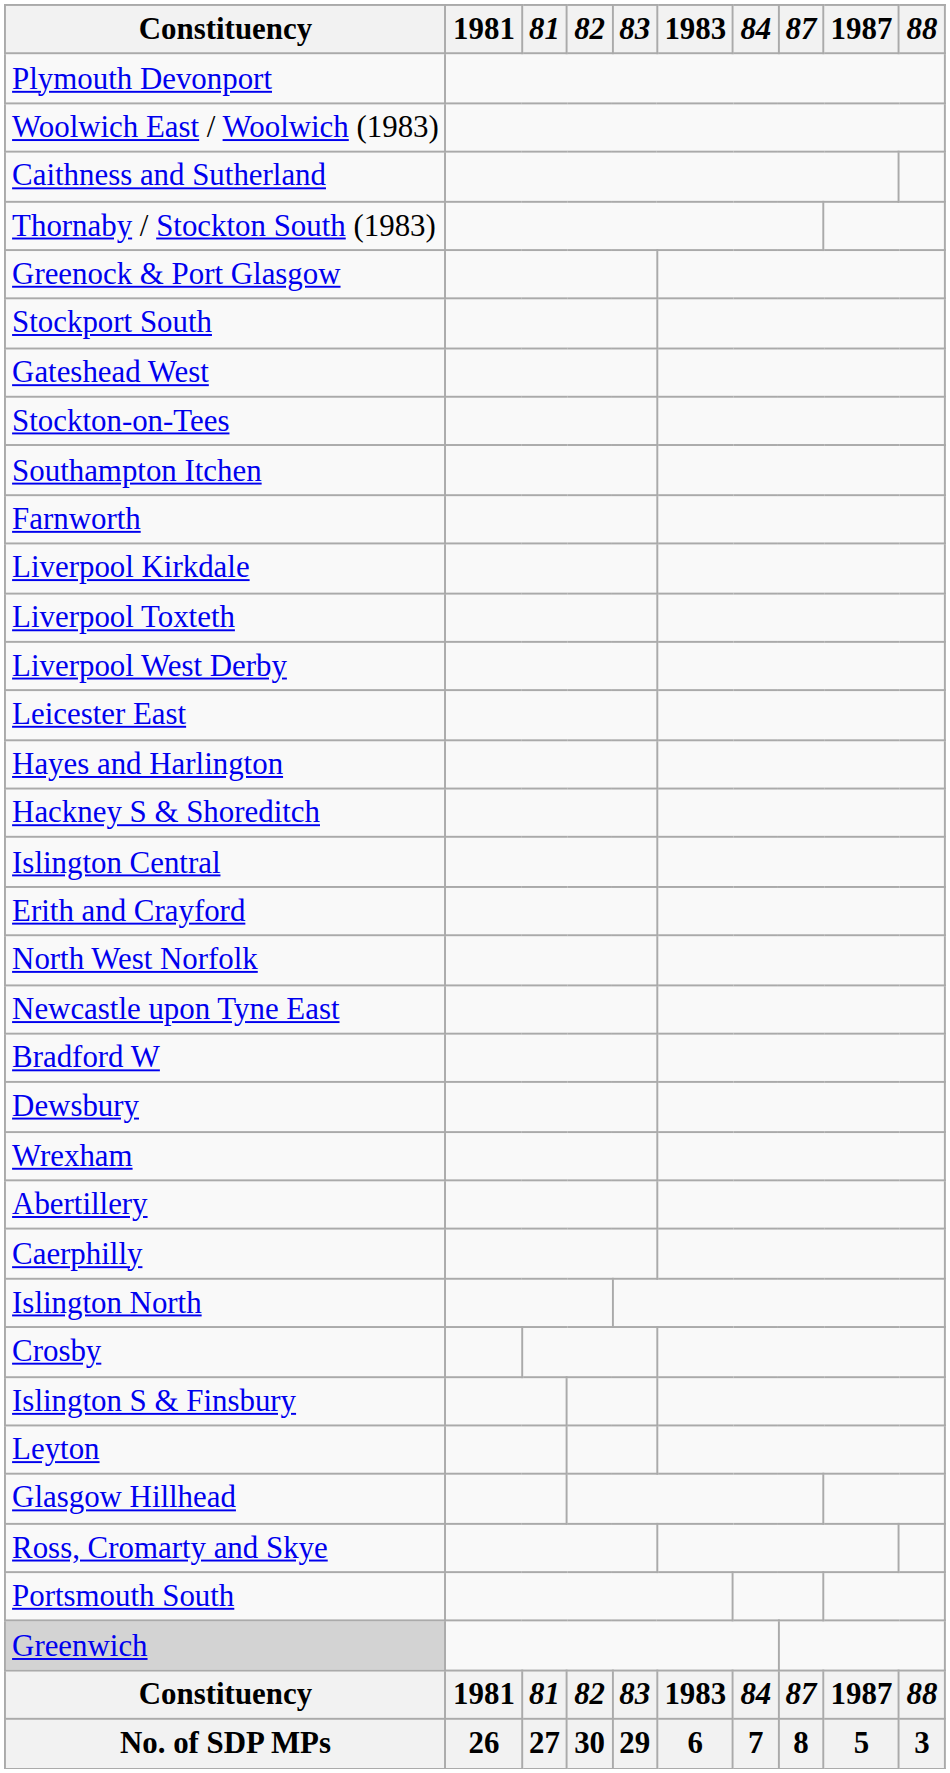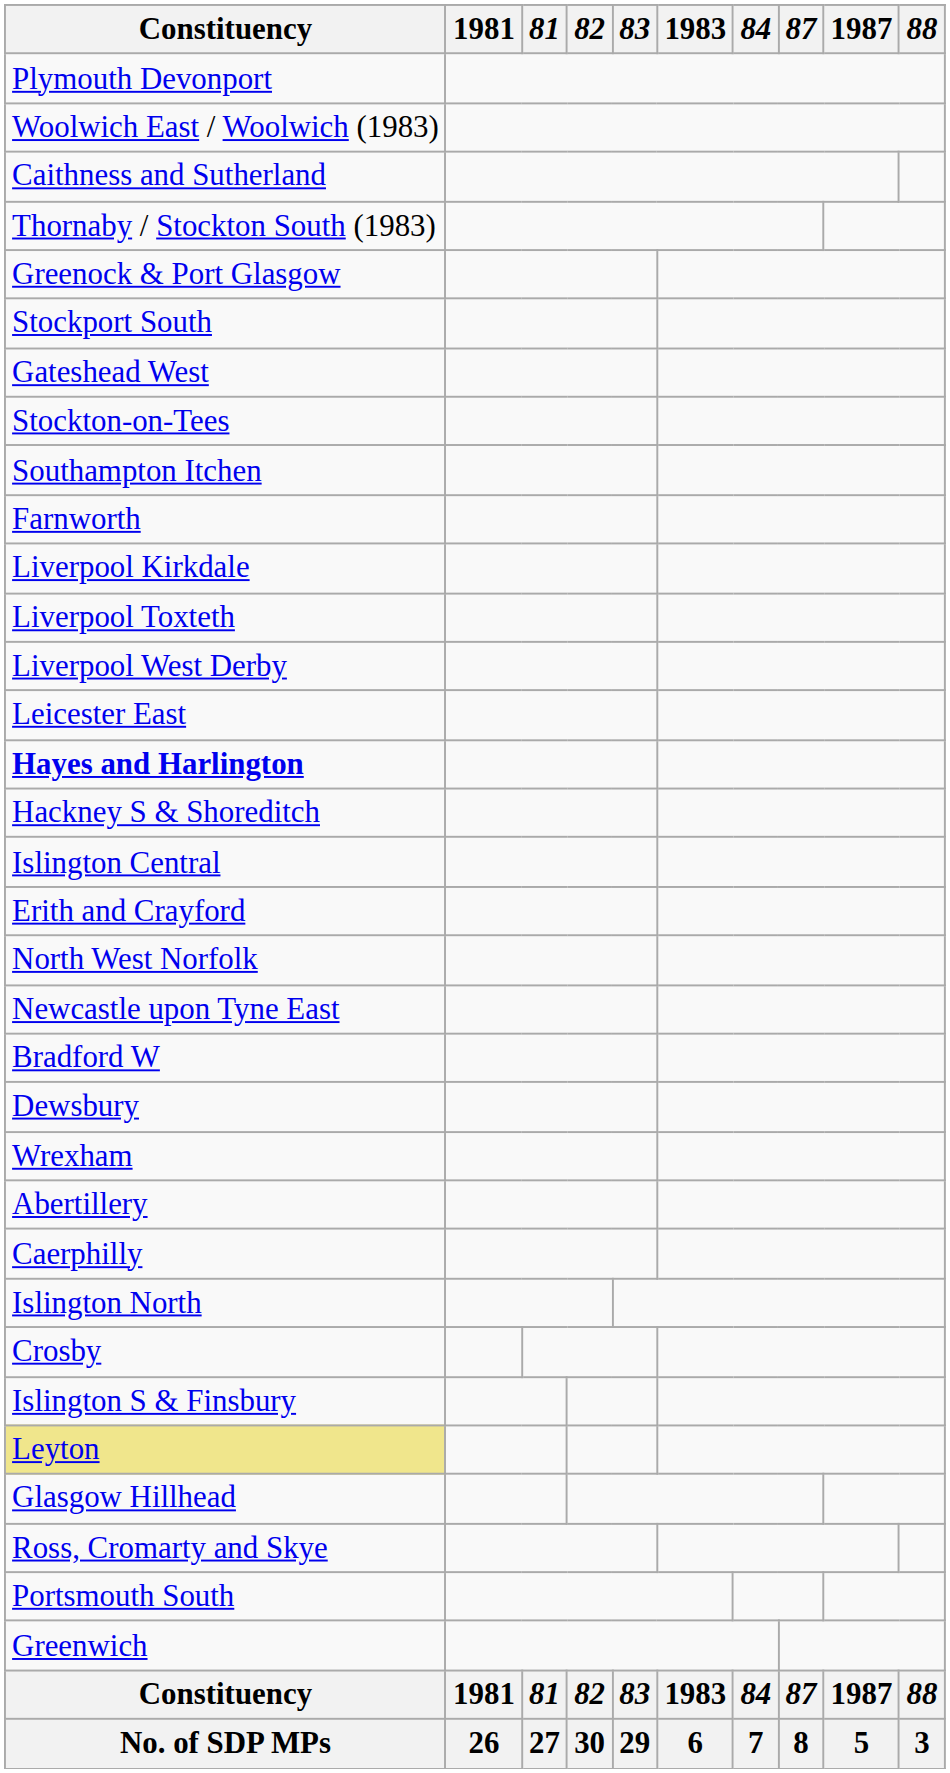(148, 763) normal -> (158, 763) bold
(56, 1449) no background -> (56, 1449) khaki background
(80, 1645) lightgrey background -> (80, 1645) no background
